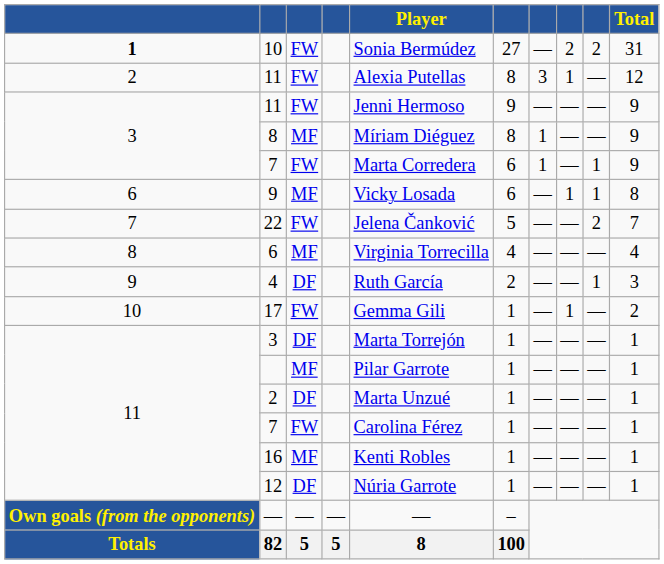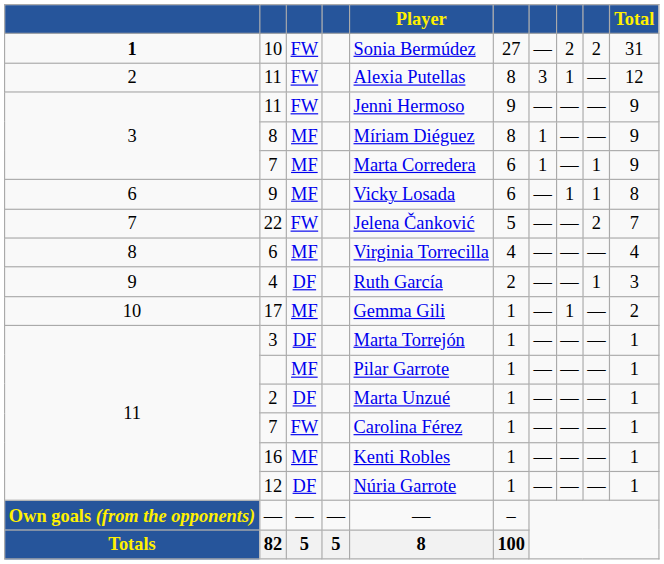(304, 164) FW -> (304, 164) MF
(304, 310) FW -> (304, 310) MF
